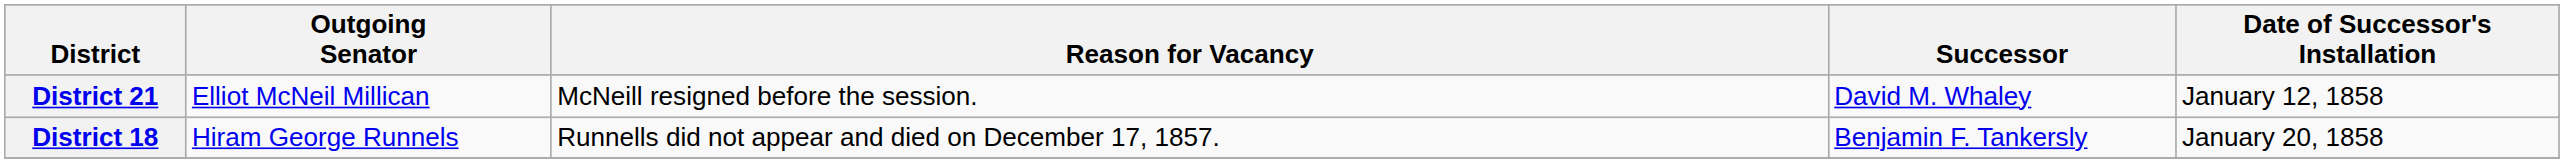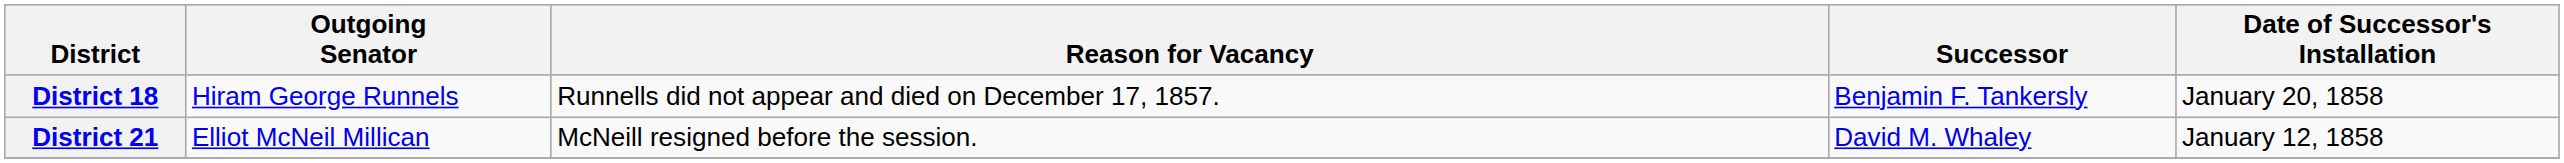rows swapped: (95, 137) <-> (95, 95)
